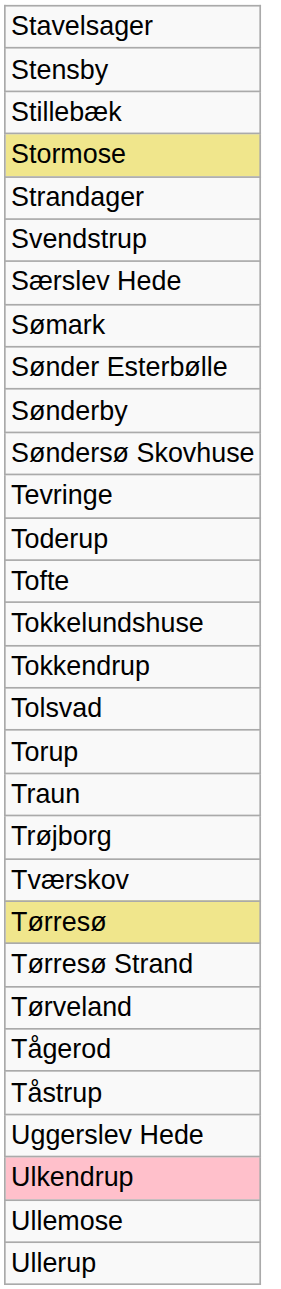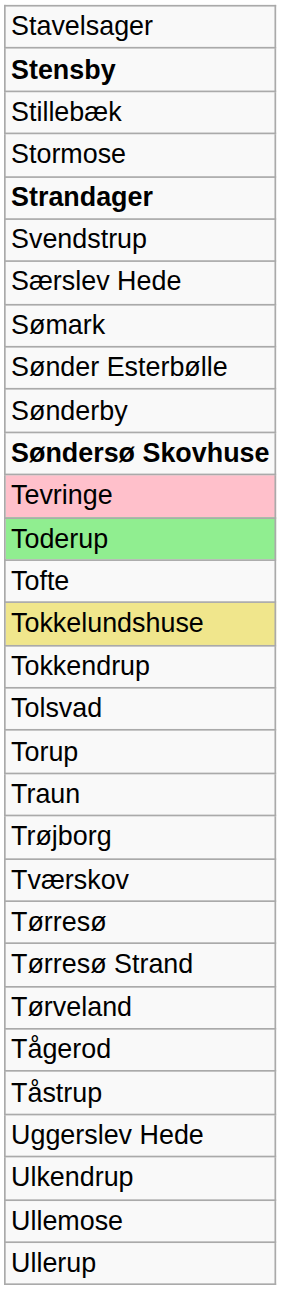(60, 69) normal -> (63, 69) bold
(69, 154) khaki background -> (69, 154) no background
(78, 197) normal -> (82, 197) bold
(133, 452) normal -> (140, 452) bold
(62, 495) no background -> (62, 495) pink background
(60, 538) no background -> (60, 538) lightgreen background
(107, 623) no background -> (107, 623) khaki background
(59, 921) khaki background -> (59, 921) no background
(72, 1177) pink background -> (72, 1177) no background
